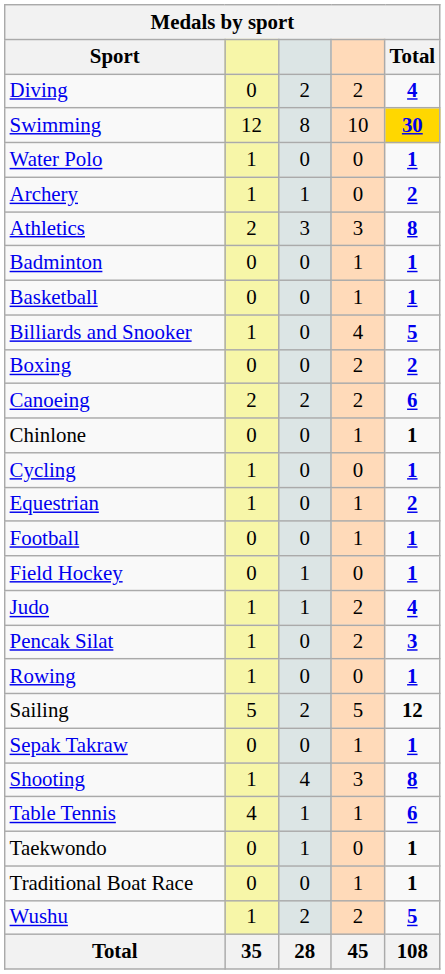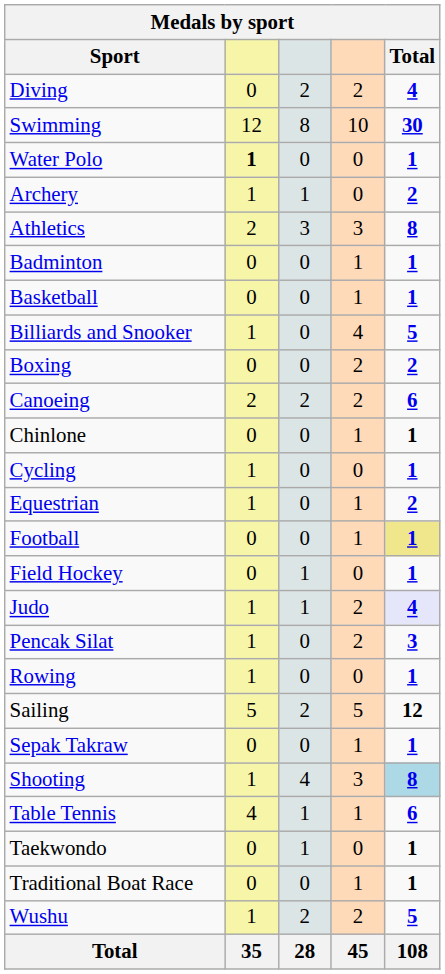(412, 125) gold background -> (412, 125) no background
(251, 159) normal -> (251, 159) bold
(412, 538) no background -> (412, 538) khaki background
(412, 607) no background -> (412, 607) lavender background
(412, 779) no background -> (412, 779) lightblue background
